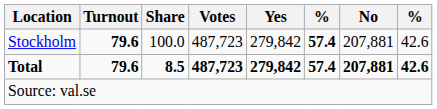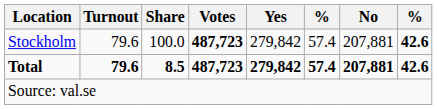(125, 41) bold -> (125, 41) normal
(217, 41) normal -> (217, 41) bold
(322, 41) bold -> (322, 41) normal
(415, 41) normal -> (415, 41) bold
